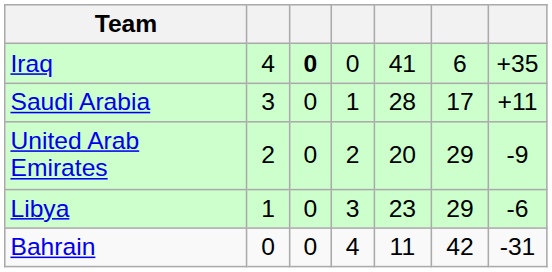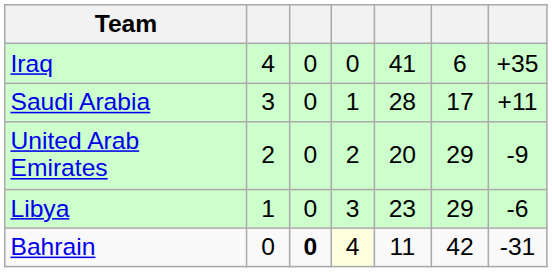(310, 63) bold -> (310, 63) normal
(310, 247) normal -> (310, 247) bold
(353, 247) no background -> (353, 247) lightyellow background
